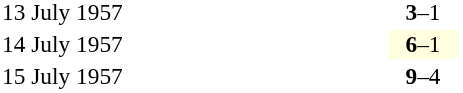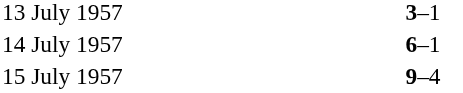(423, 44) lightyellow background -> (423, 44) no background
